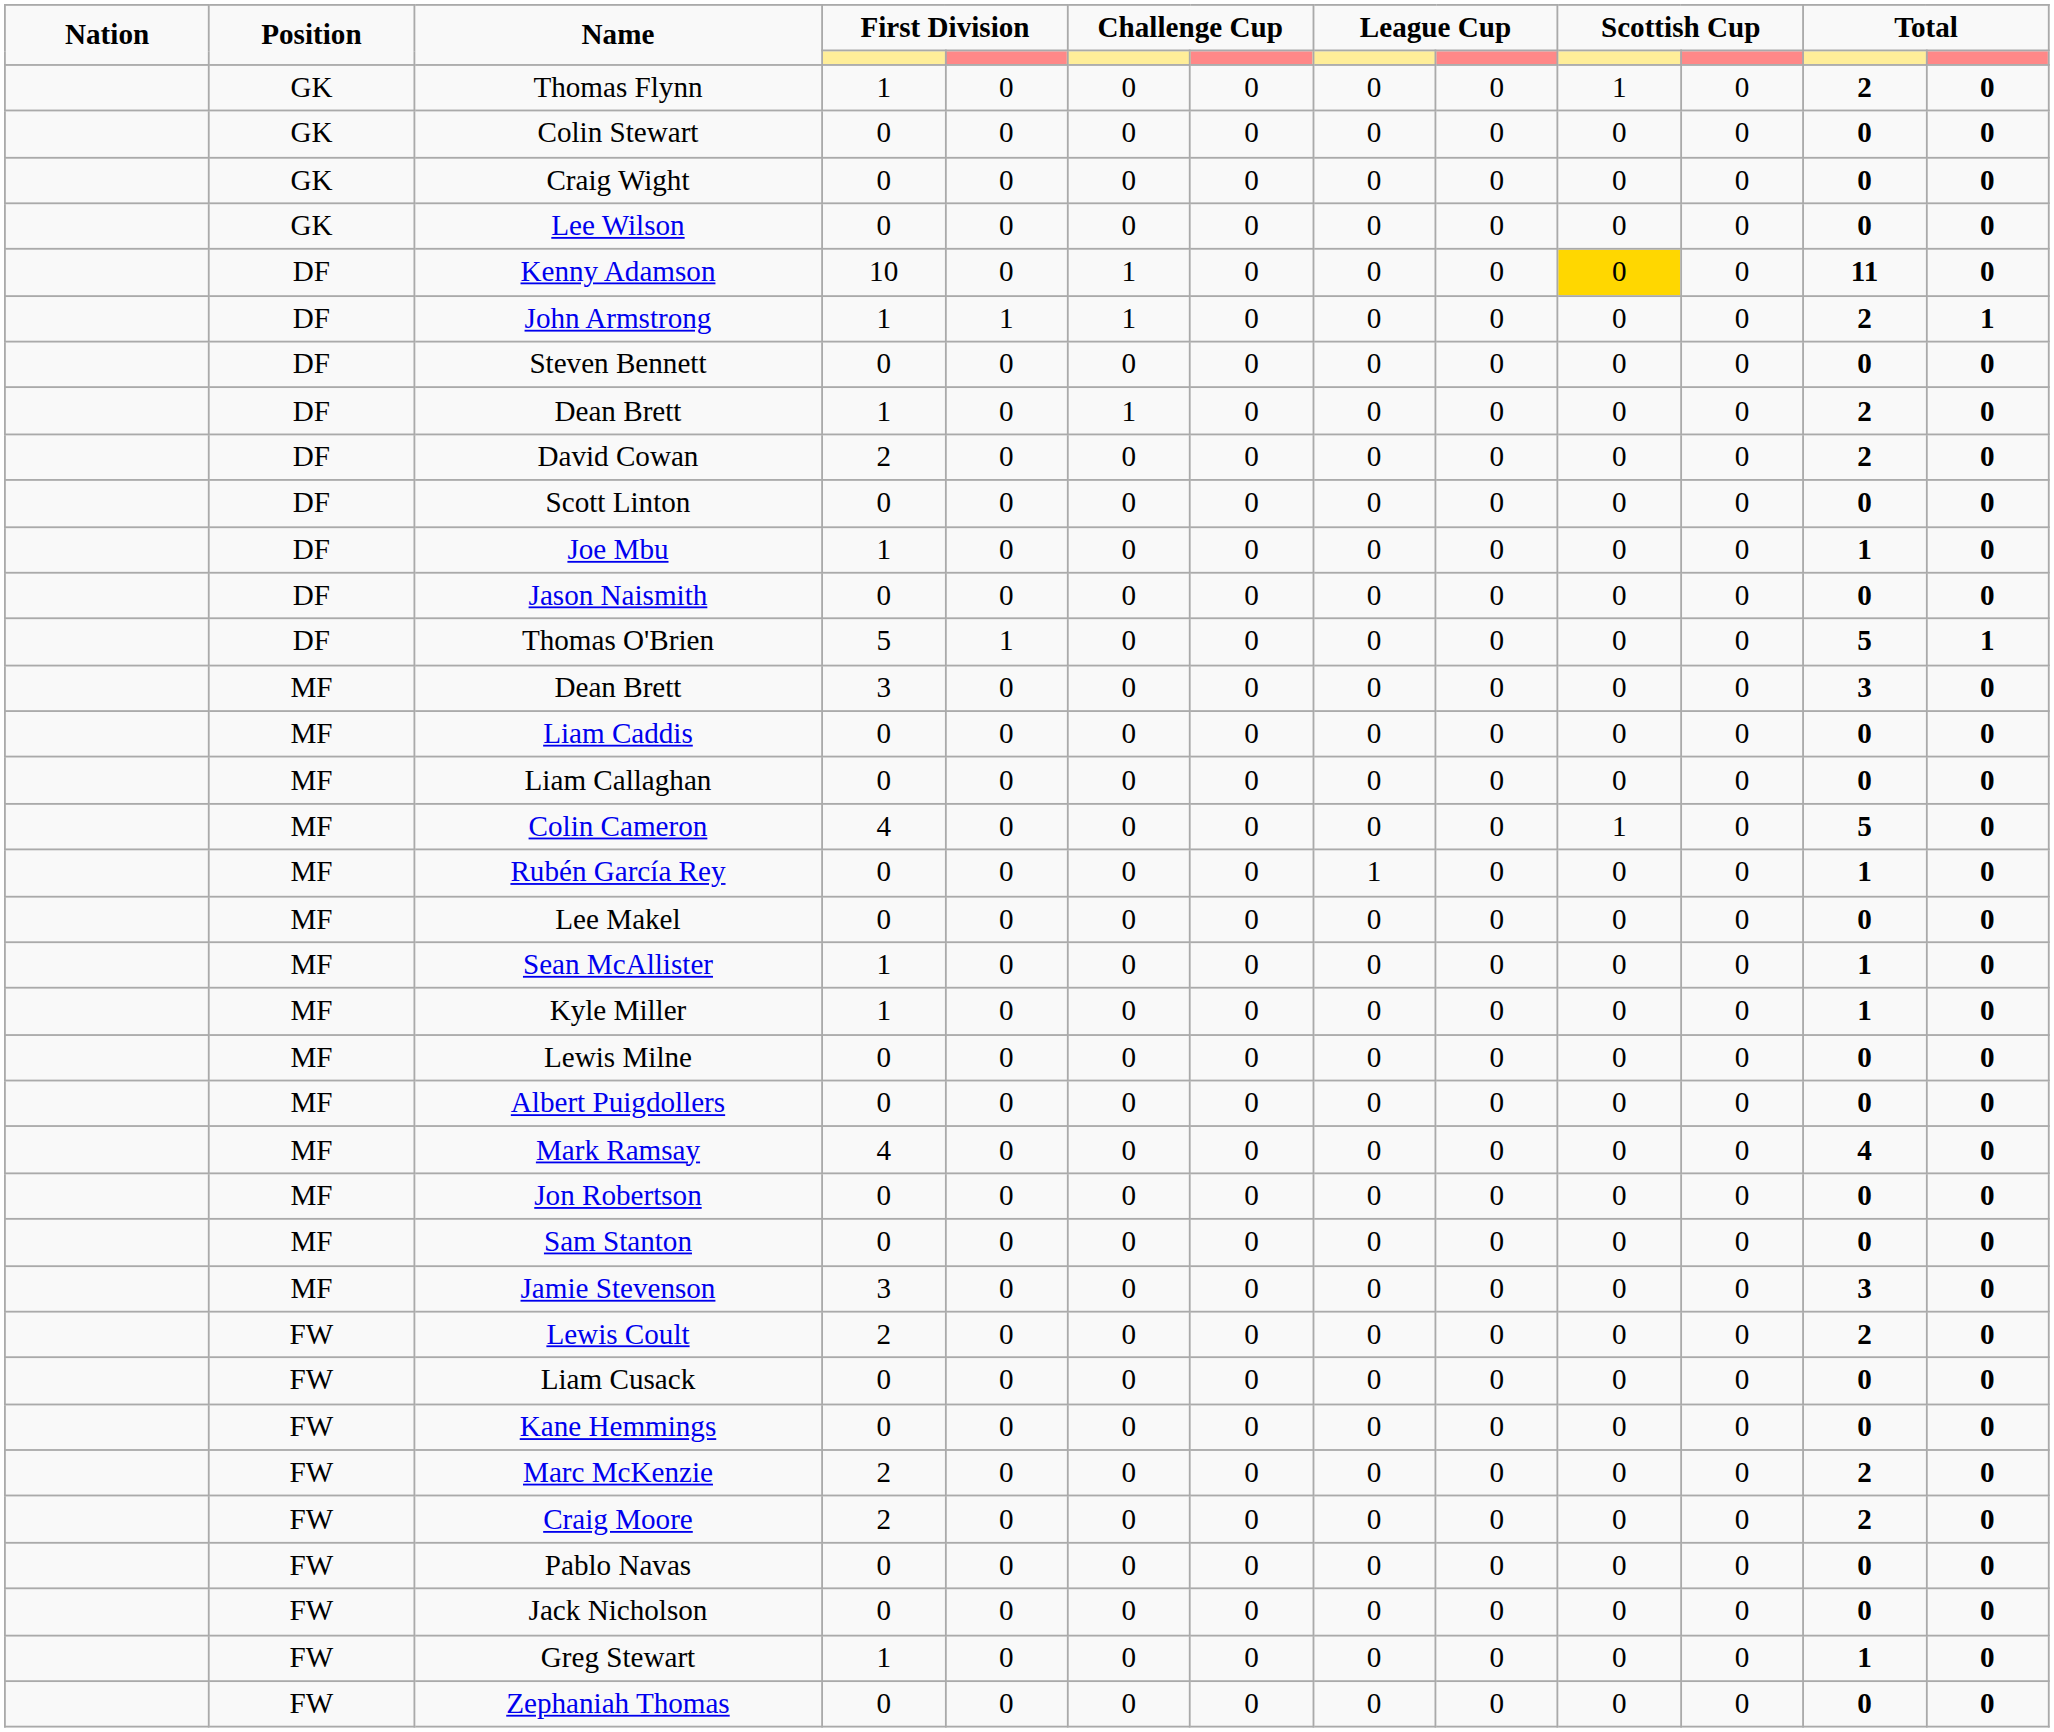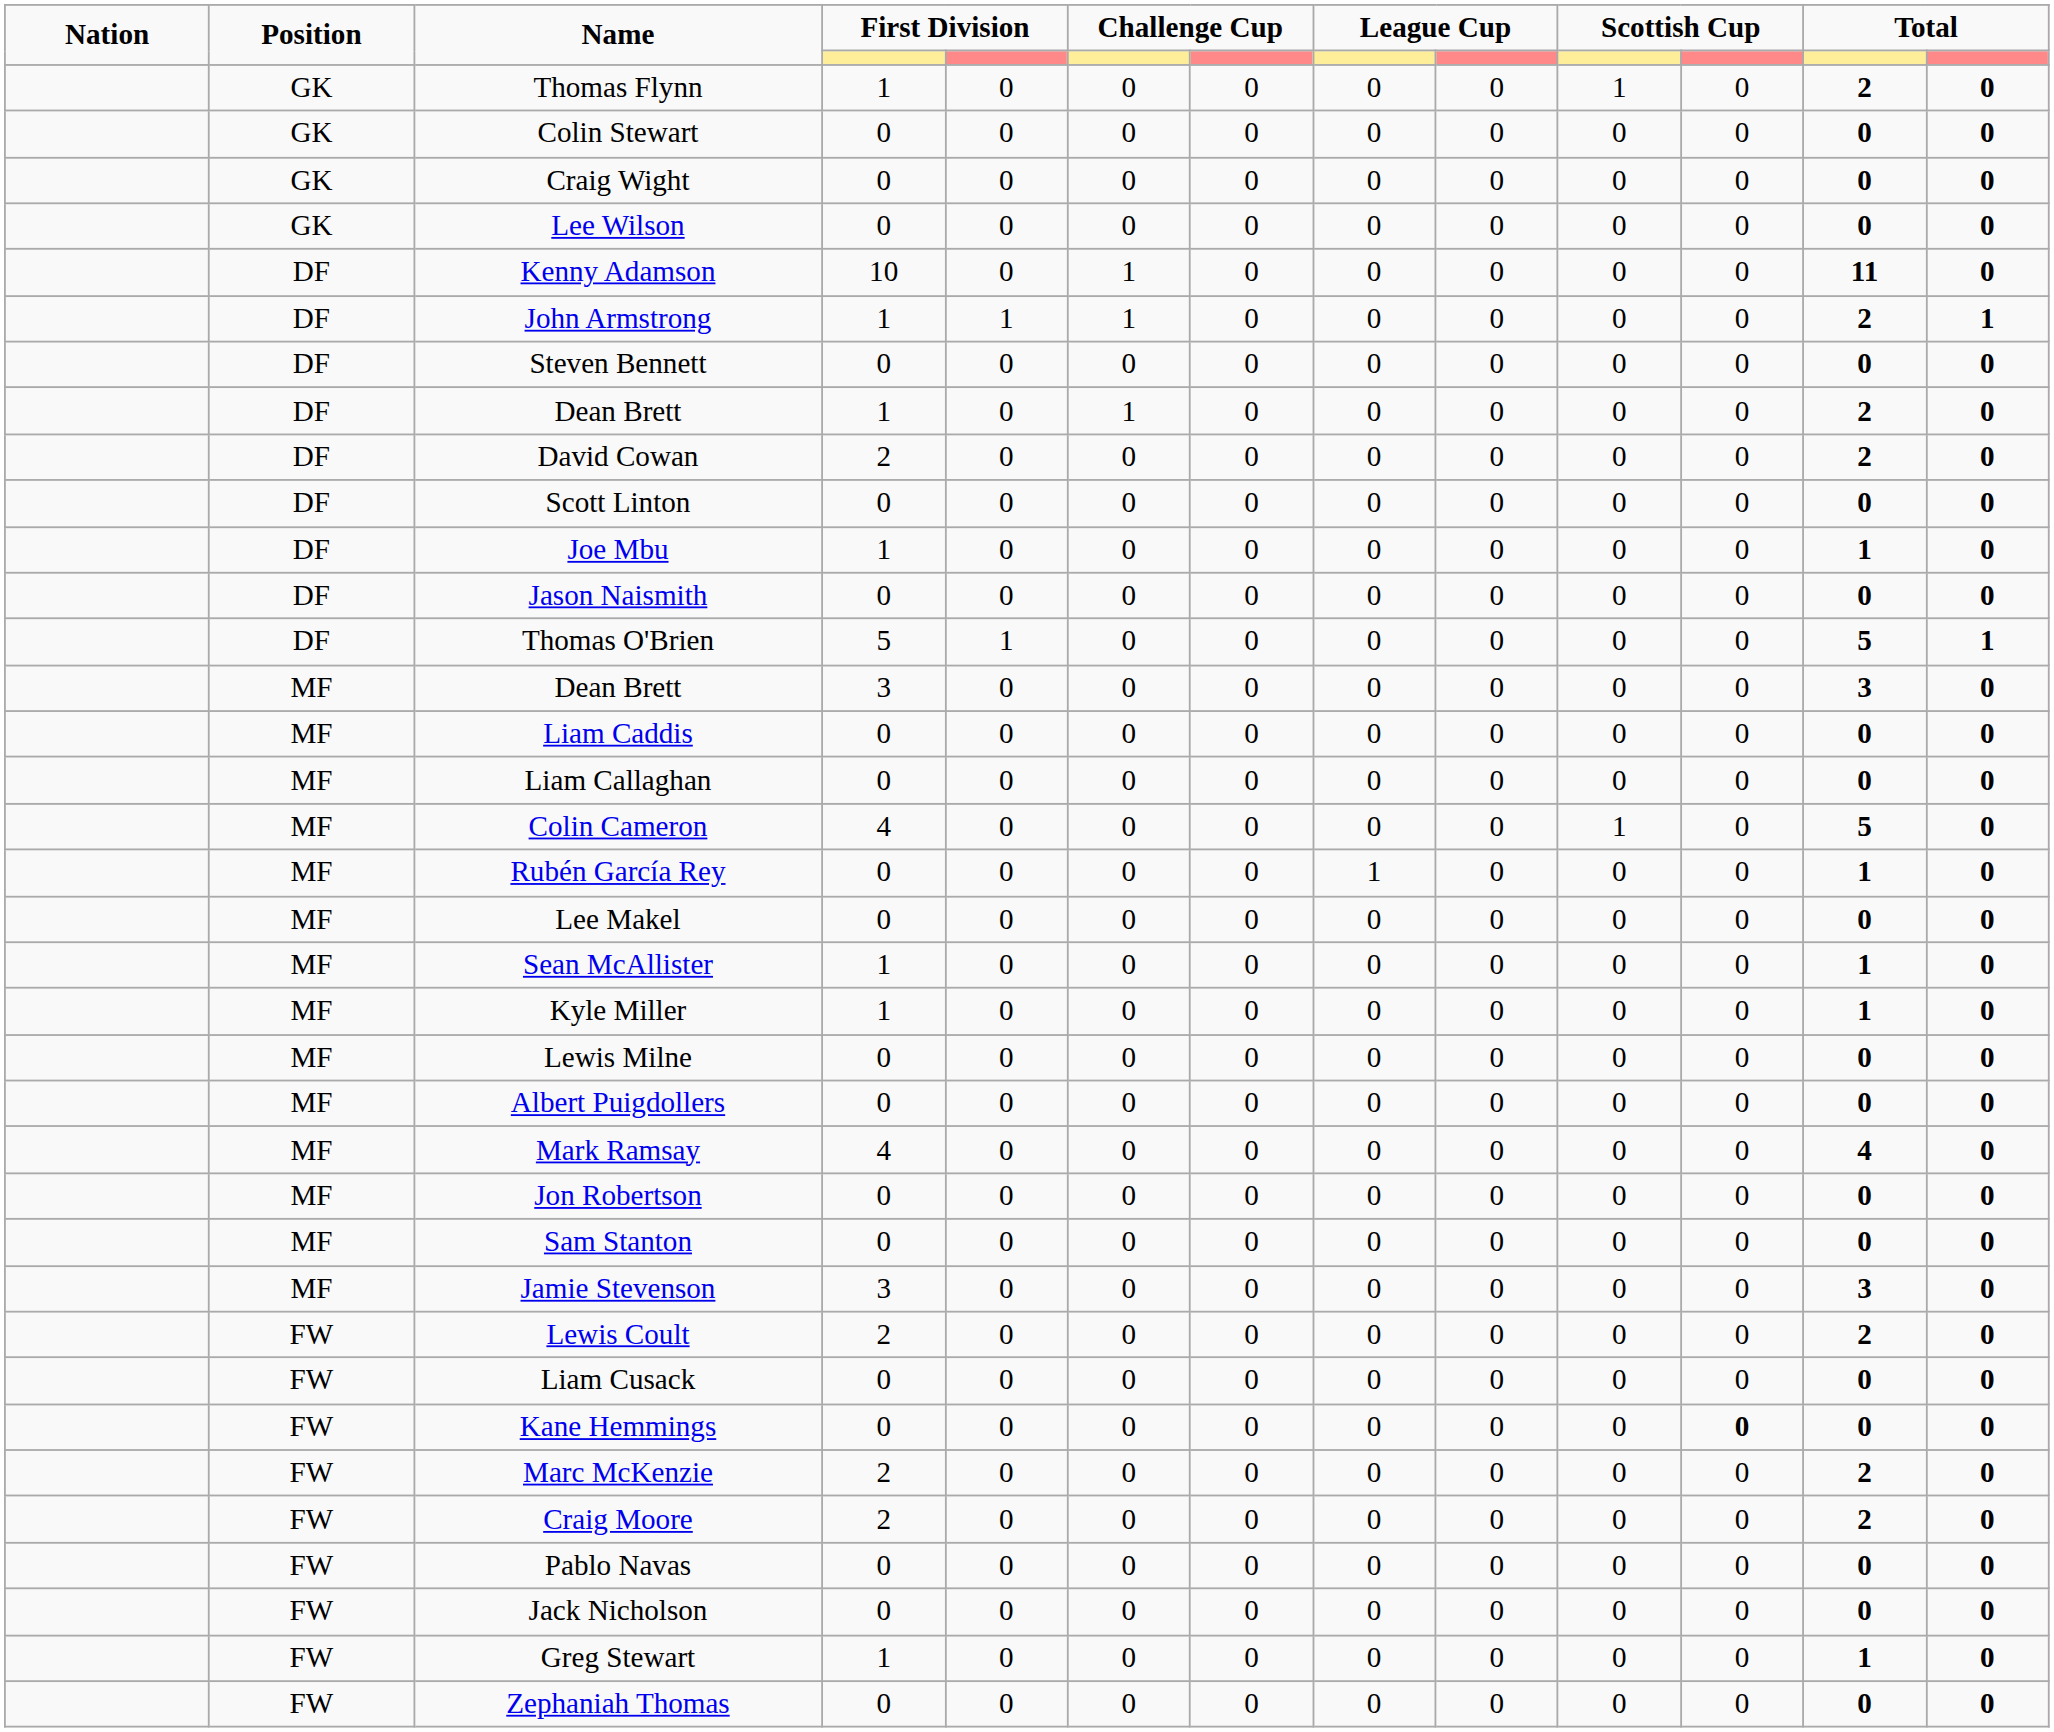(1619, 271) gold background -> (1619, 271) no background
(1742, 1426) normal -> (1742, 1426) bold
